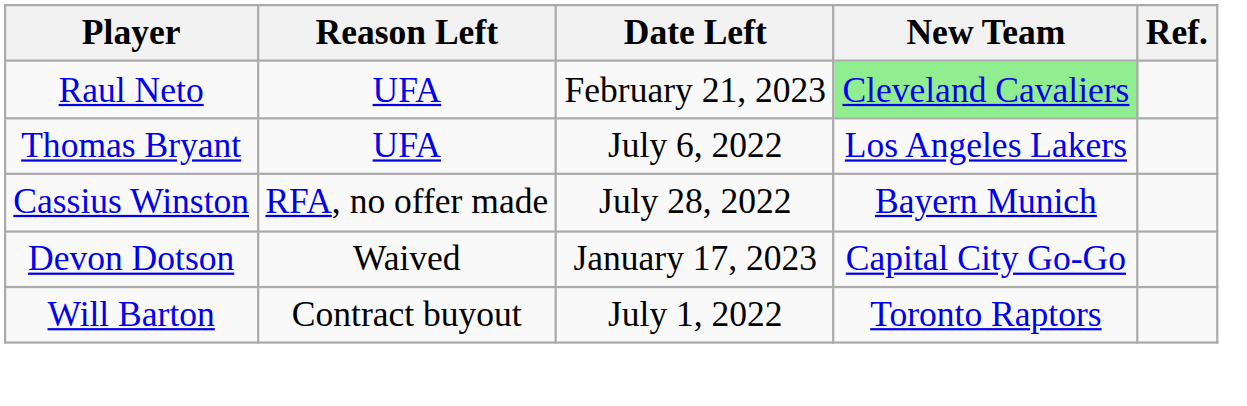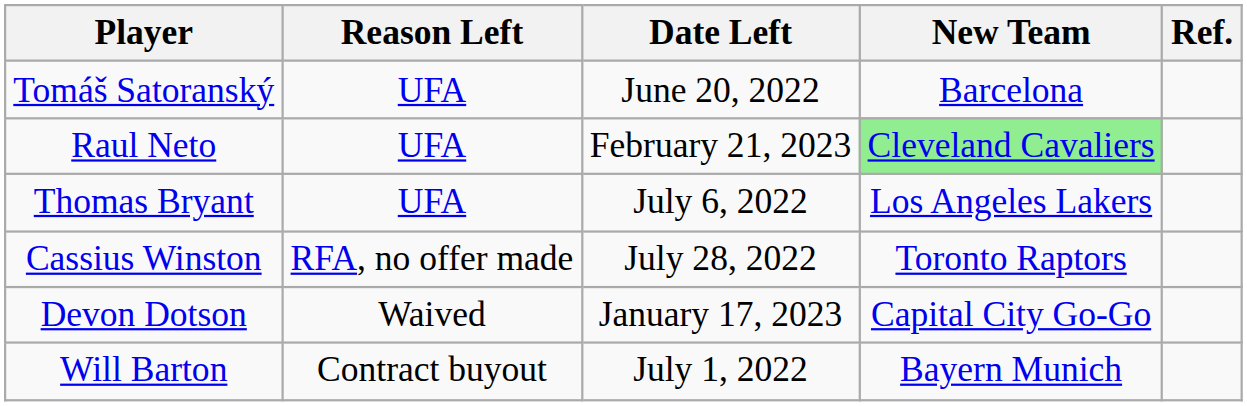+ row: (144, 88)
(986, 201) Bayern Munich -> (1011, 257) Toronto Raptors
(986, 314) Toronto Raptors -> (1011, 370) Bayern Munich
